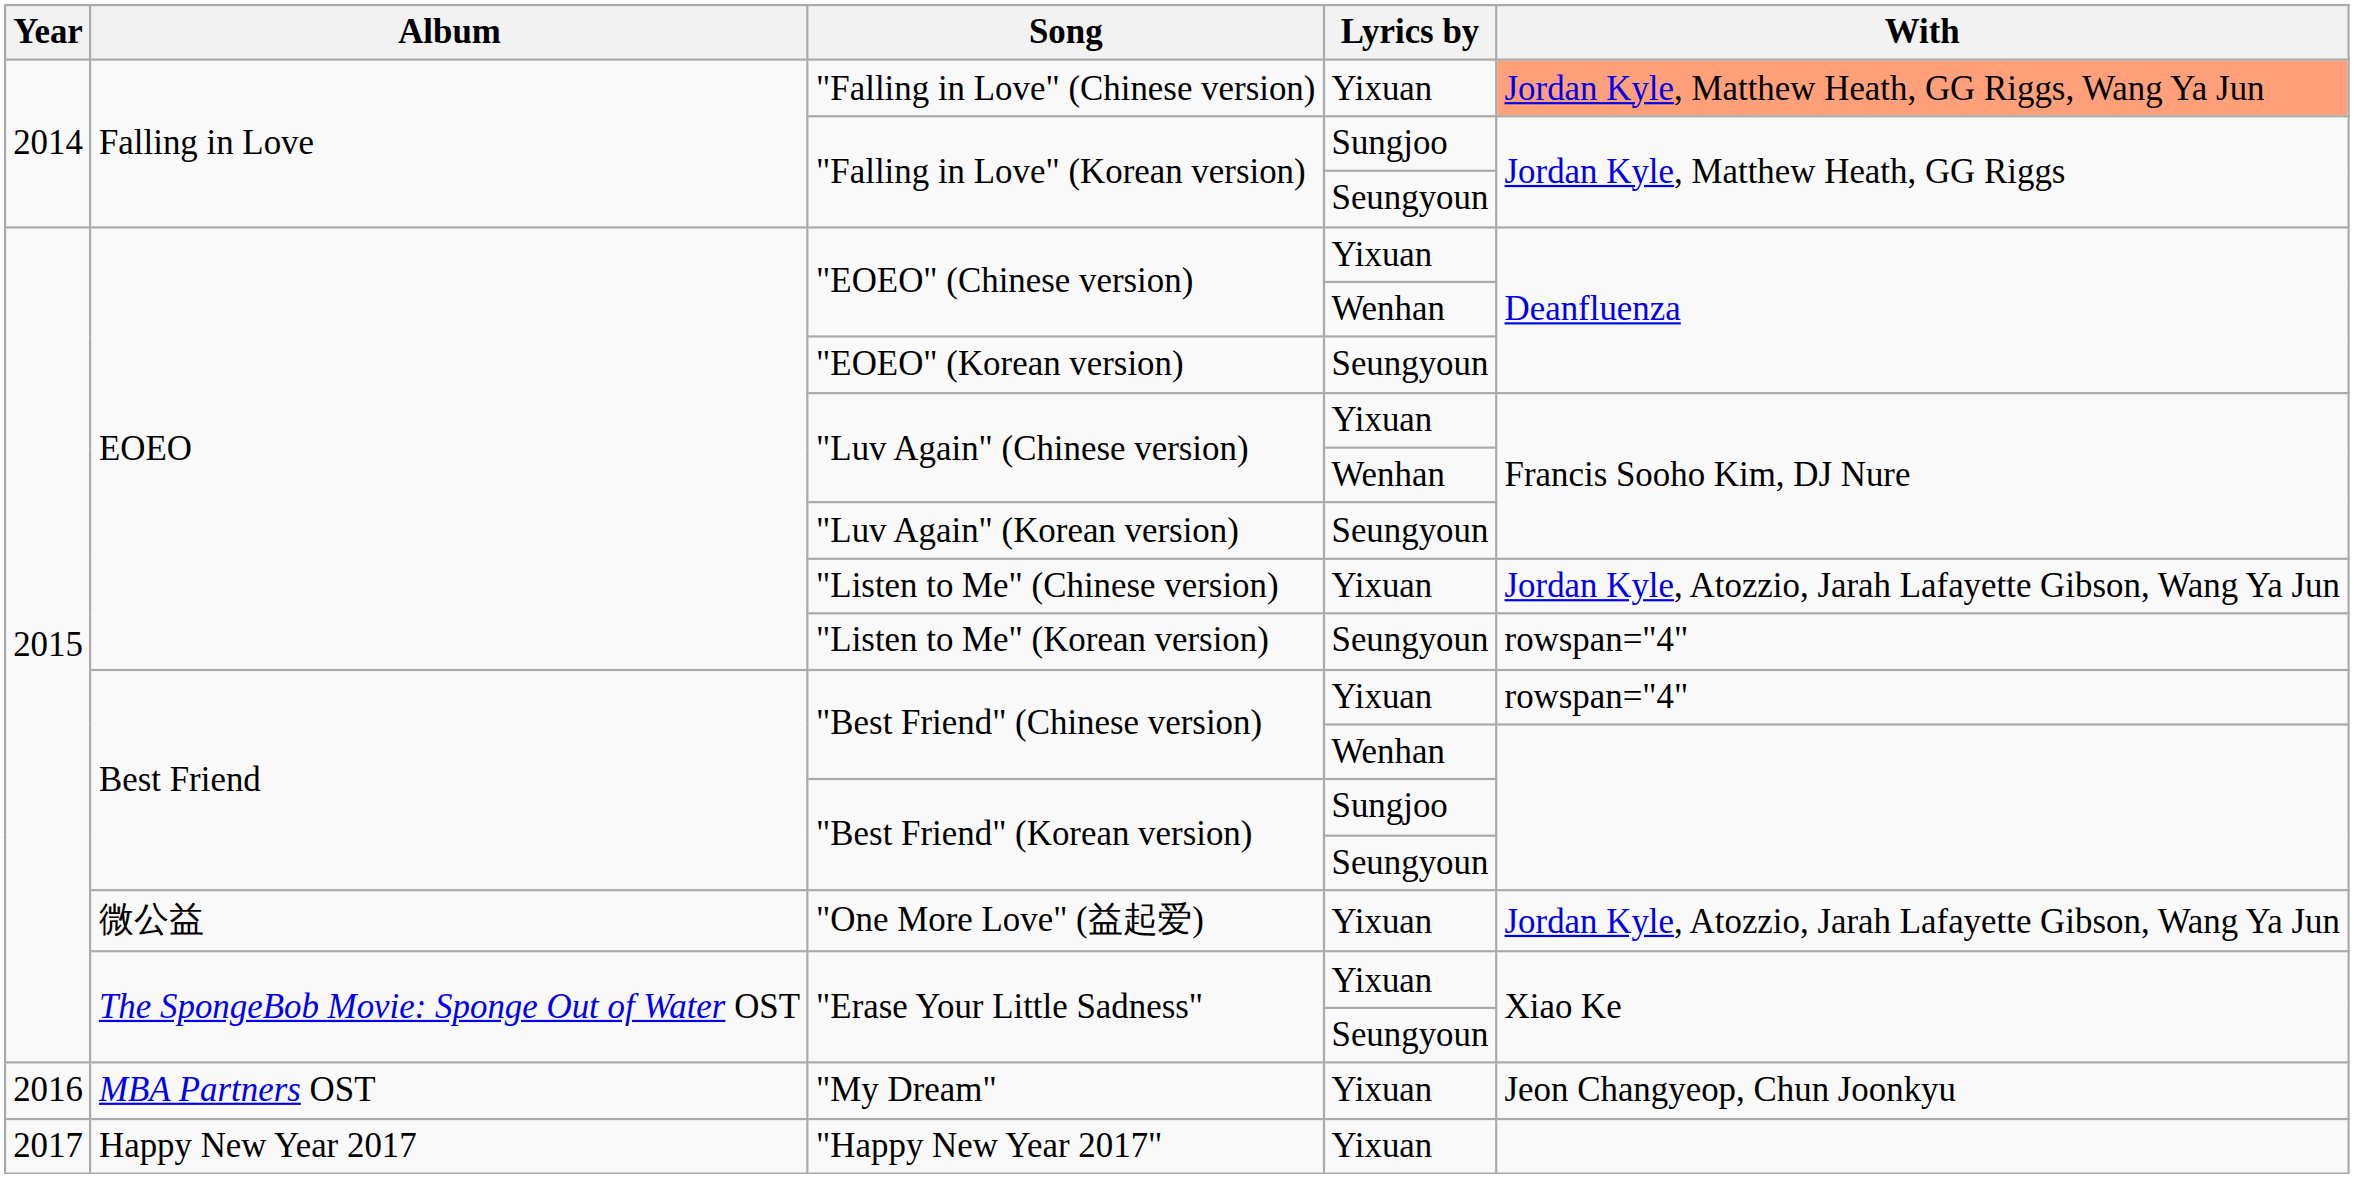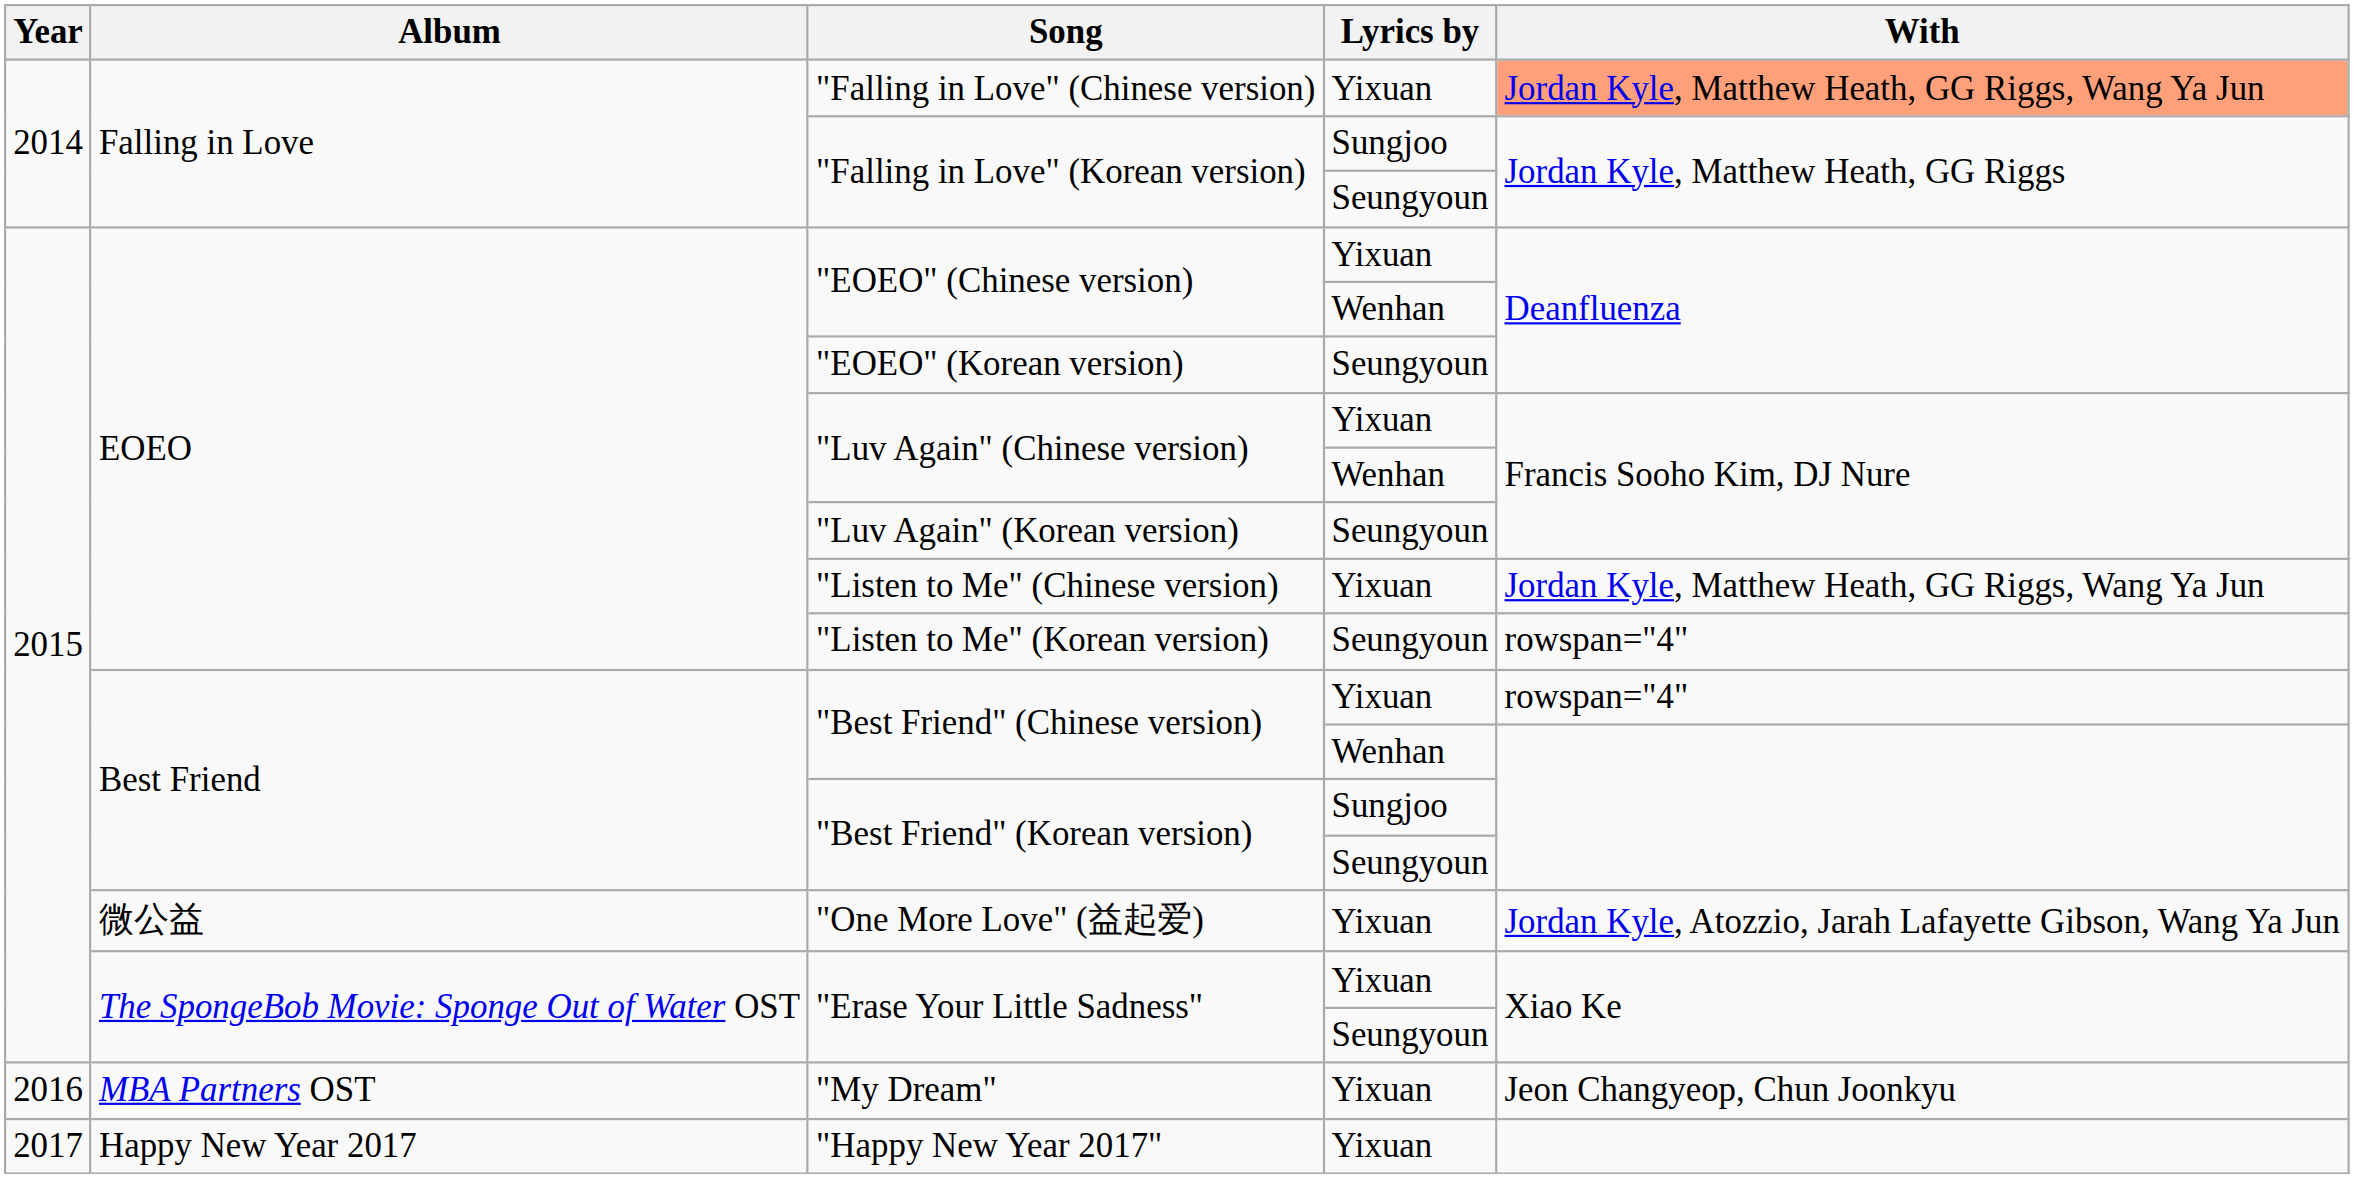(1922, 585) Jordan Kyle, Atozzio, Jarah Lafayette Gibson, Wang Ya Jun -> (1885, 585) Jordan Kyle, Matthew Heath, GG Riggs, Wang Ya Jun
